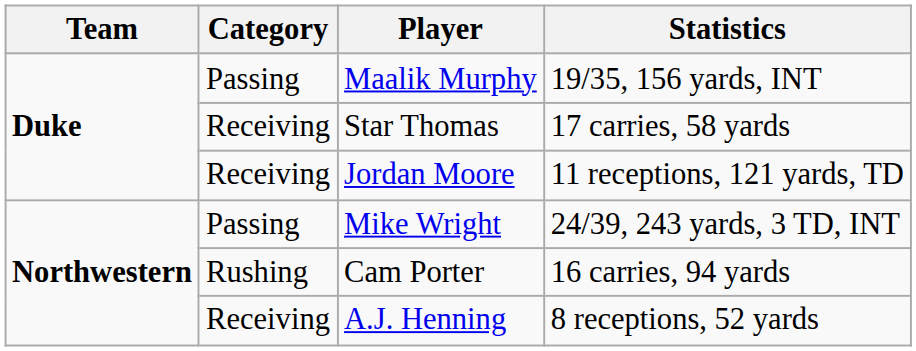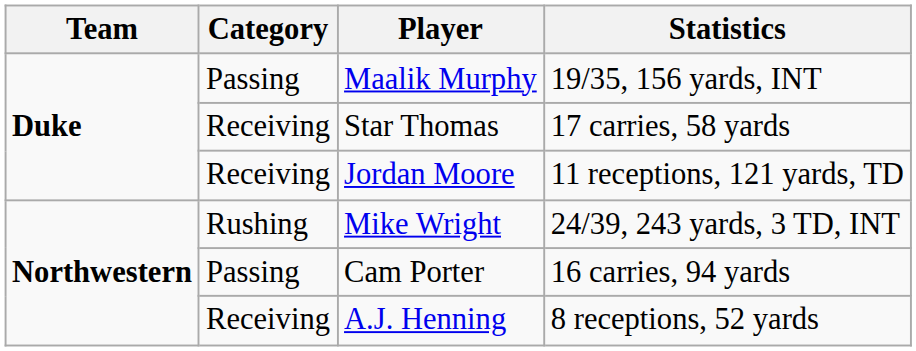(253, 223) Passing -> (257, 223) Rushing
(257, 271) Rushing -> (253, 271) Passing
